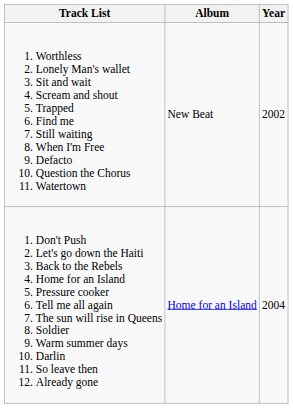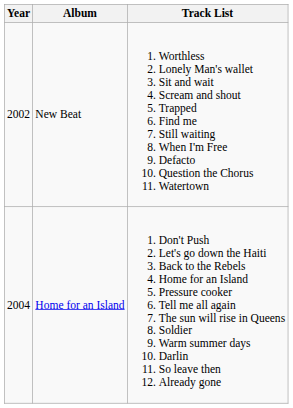columns swapped: (274, 13) <-> (85, 13)
